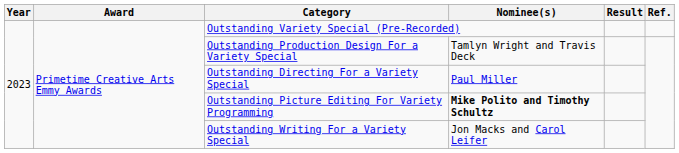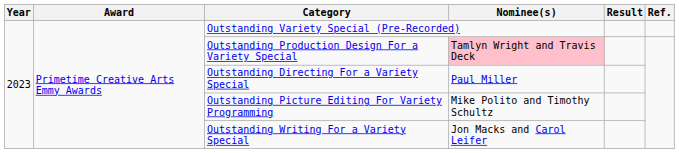(523, 51) no background -> (523, 51) pink background
(520, 107) bold -> (520, 107) normal
